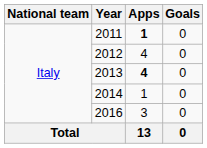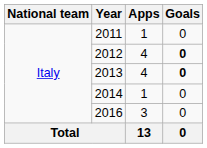(144, 34) bold -> (144, 34) normal
(183, 53) normal -> (183, 53) bold
(144, 73) bold -> (144, 73) normal
(183, 73) normal -> (183, 73) bold
